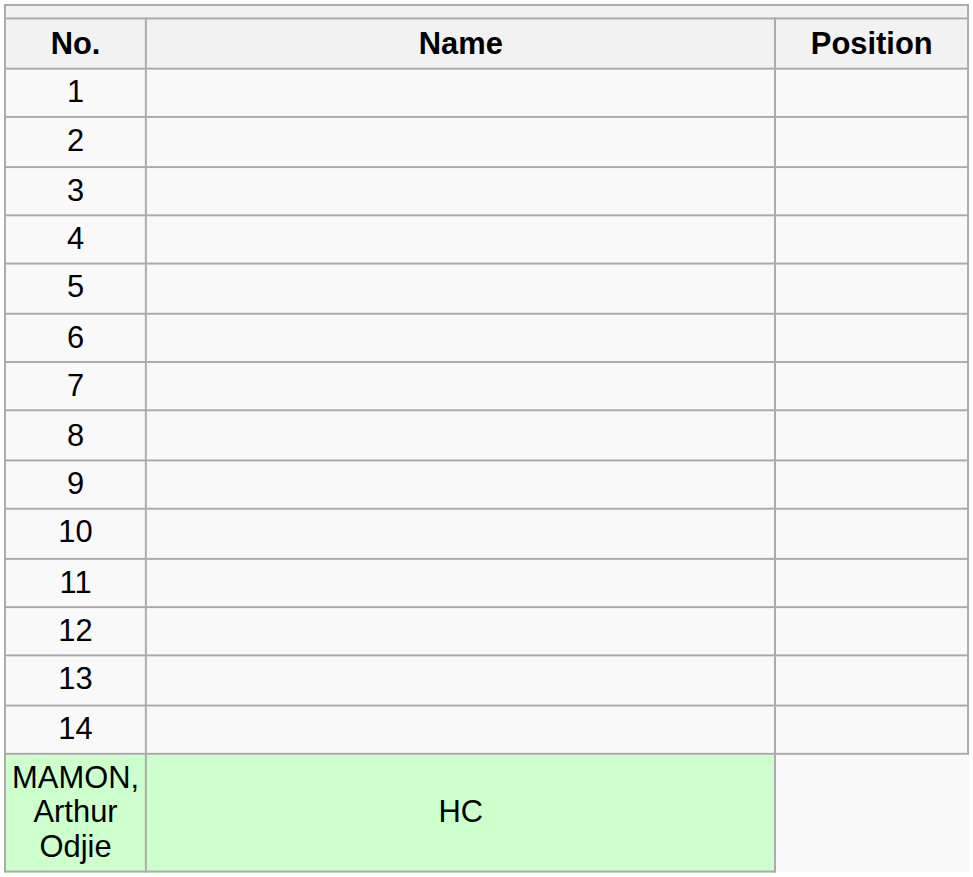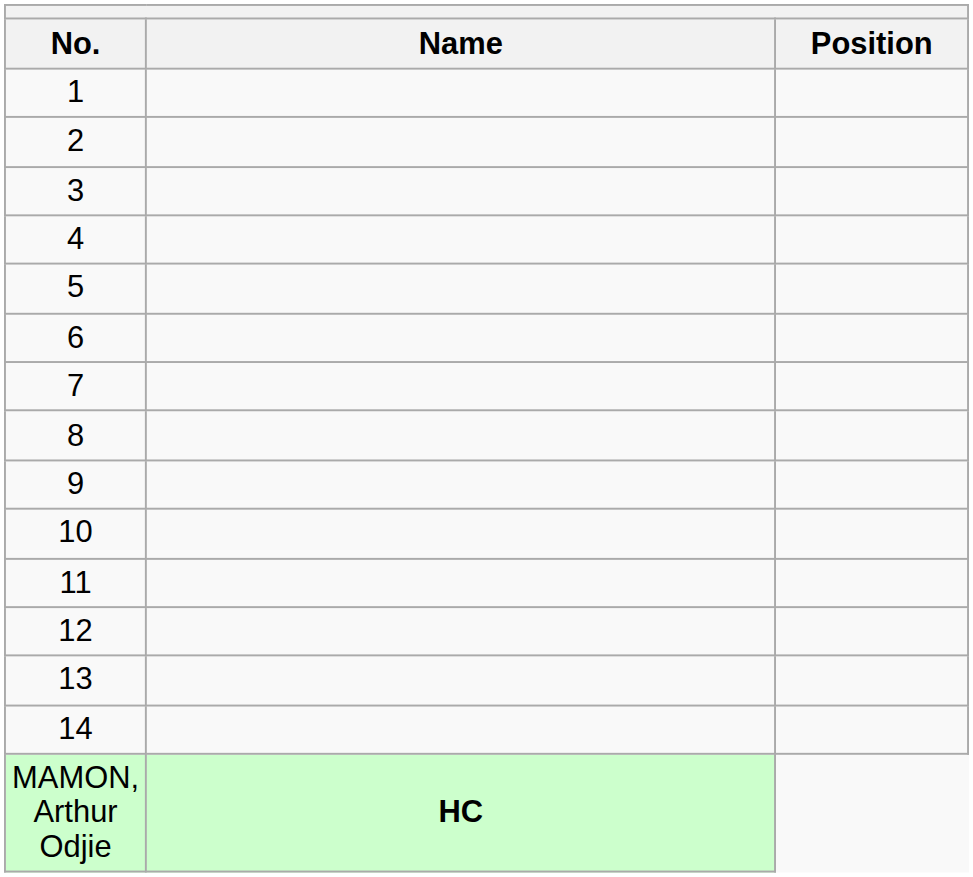(461, 812) normal -> (461, 812) bold
